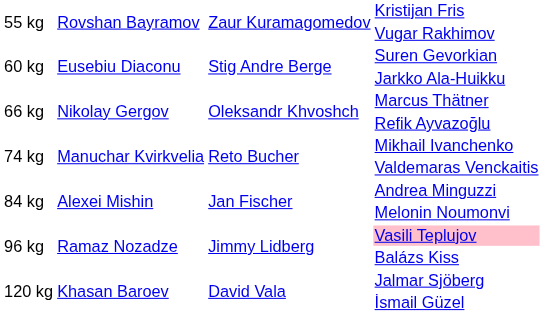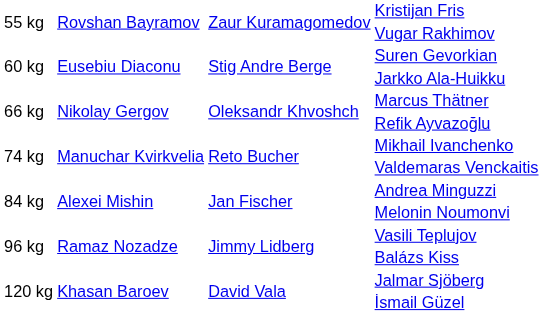(426, 235) pink background -> (426, 235) no background
